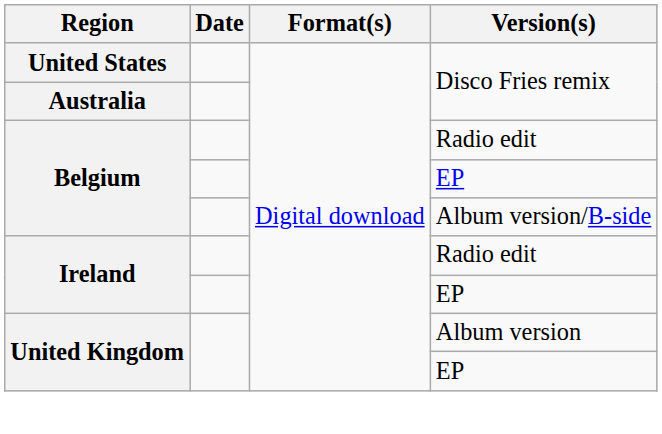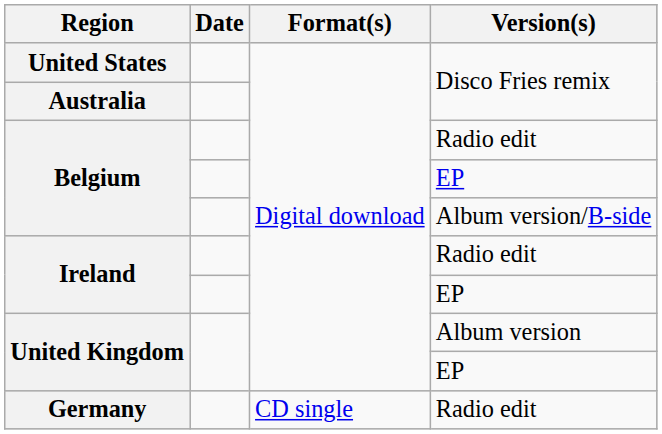+ row: (97, 409)
